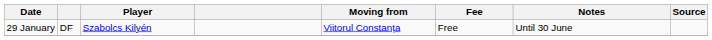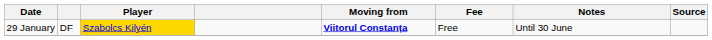(117, 27) no background -> (117, 27) gold background
(362, 27) normal -> (365, 27) bold
